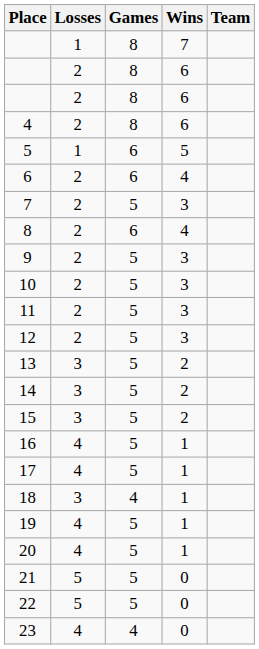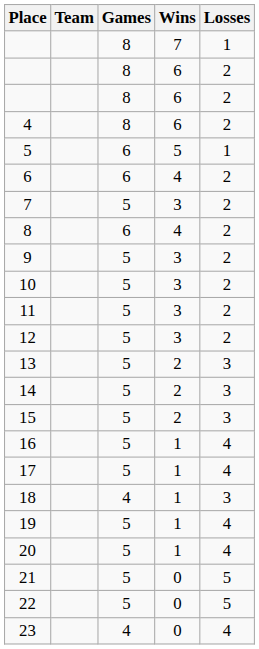columns swapped: (231, 17) <-> (78, 17)
